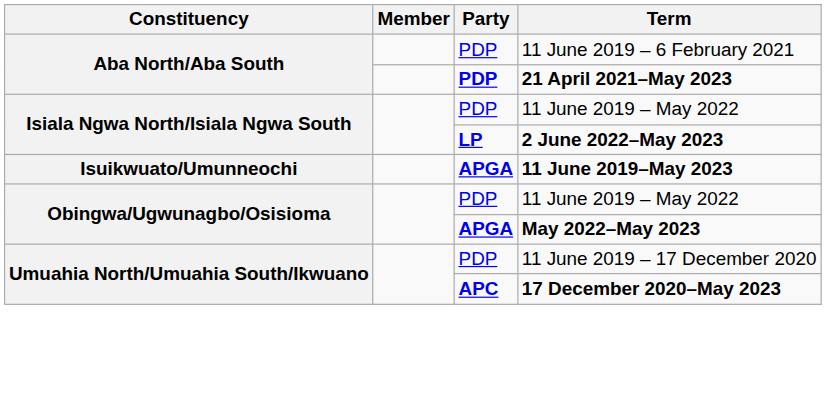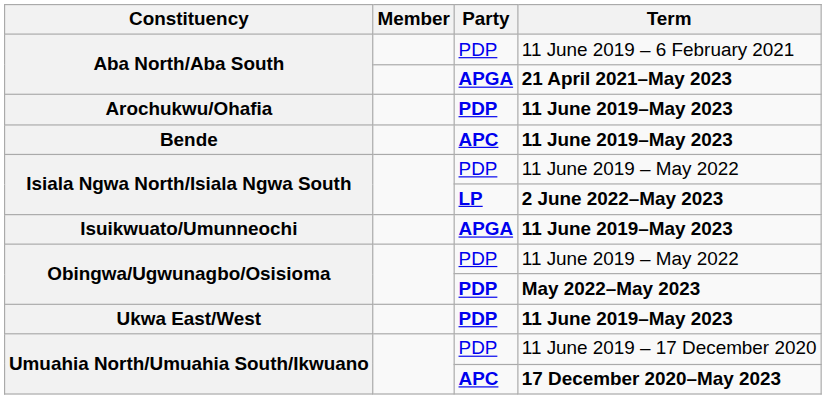(478, 79) PDP -> (486, 79) APGA
+ row: (189, 109)
+ row: (189, 139)
(486, 229) APGA -> (478, 288) PDP
+ row: (189, 318)
